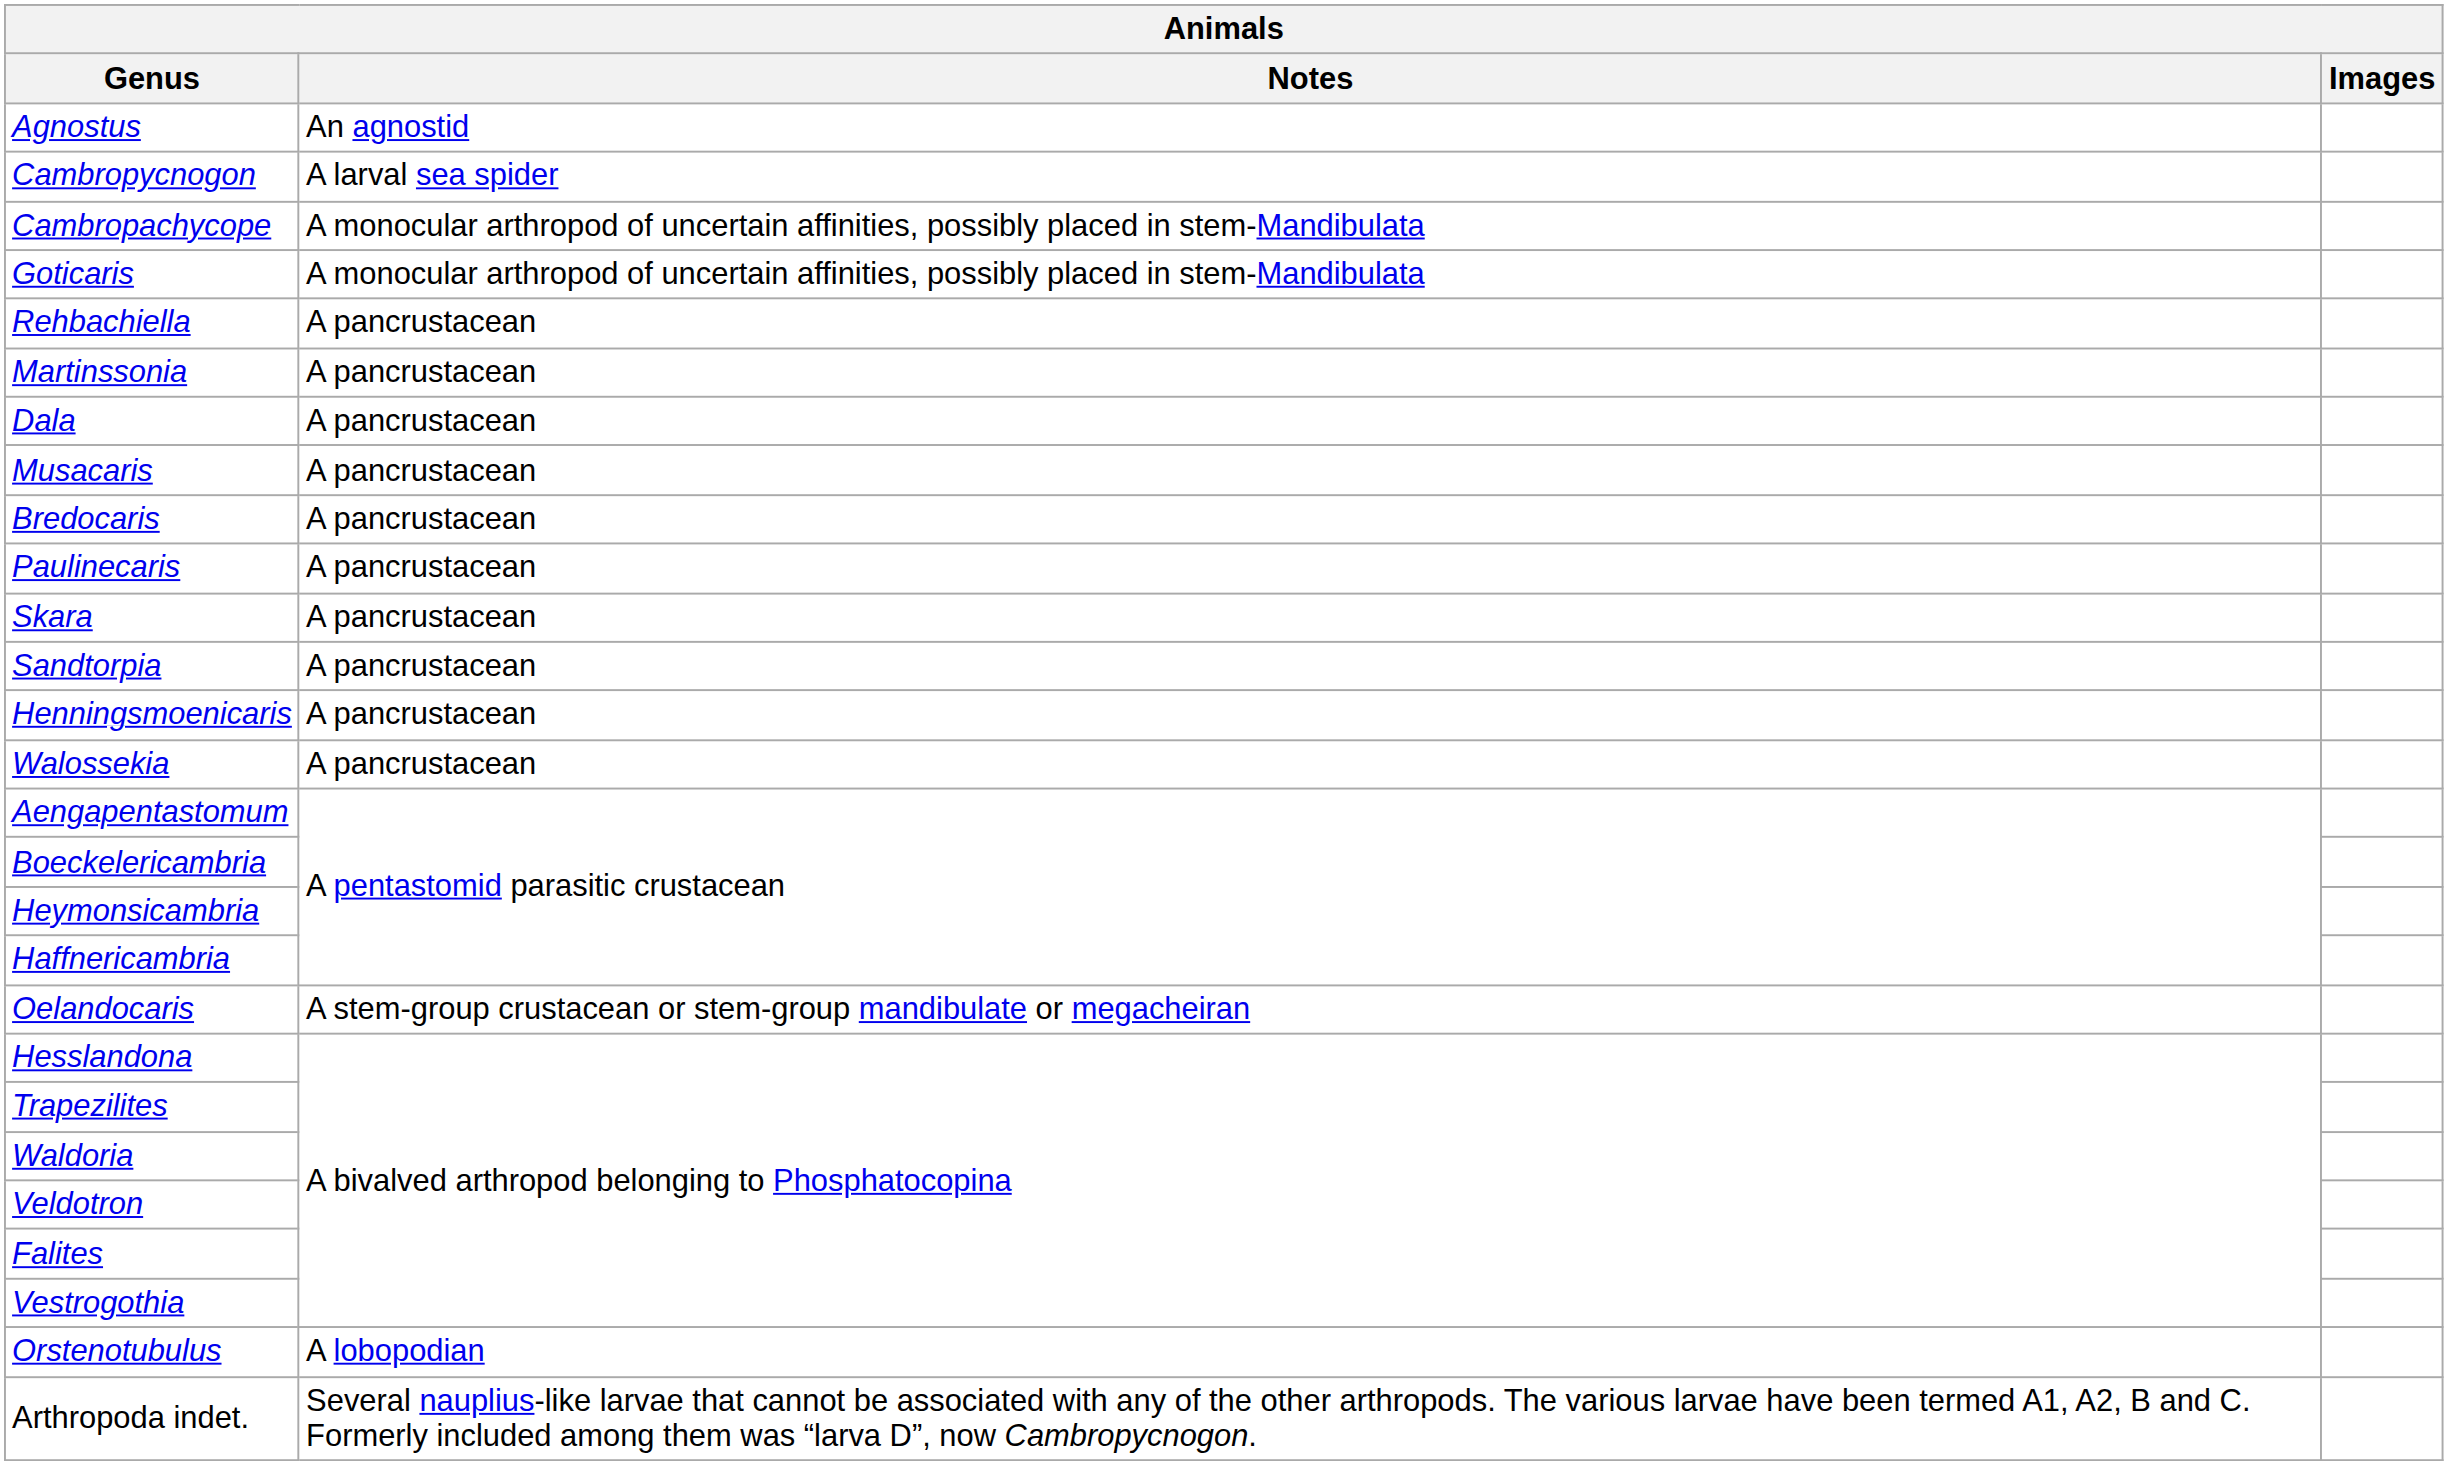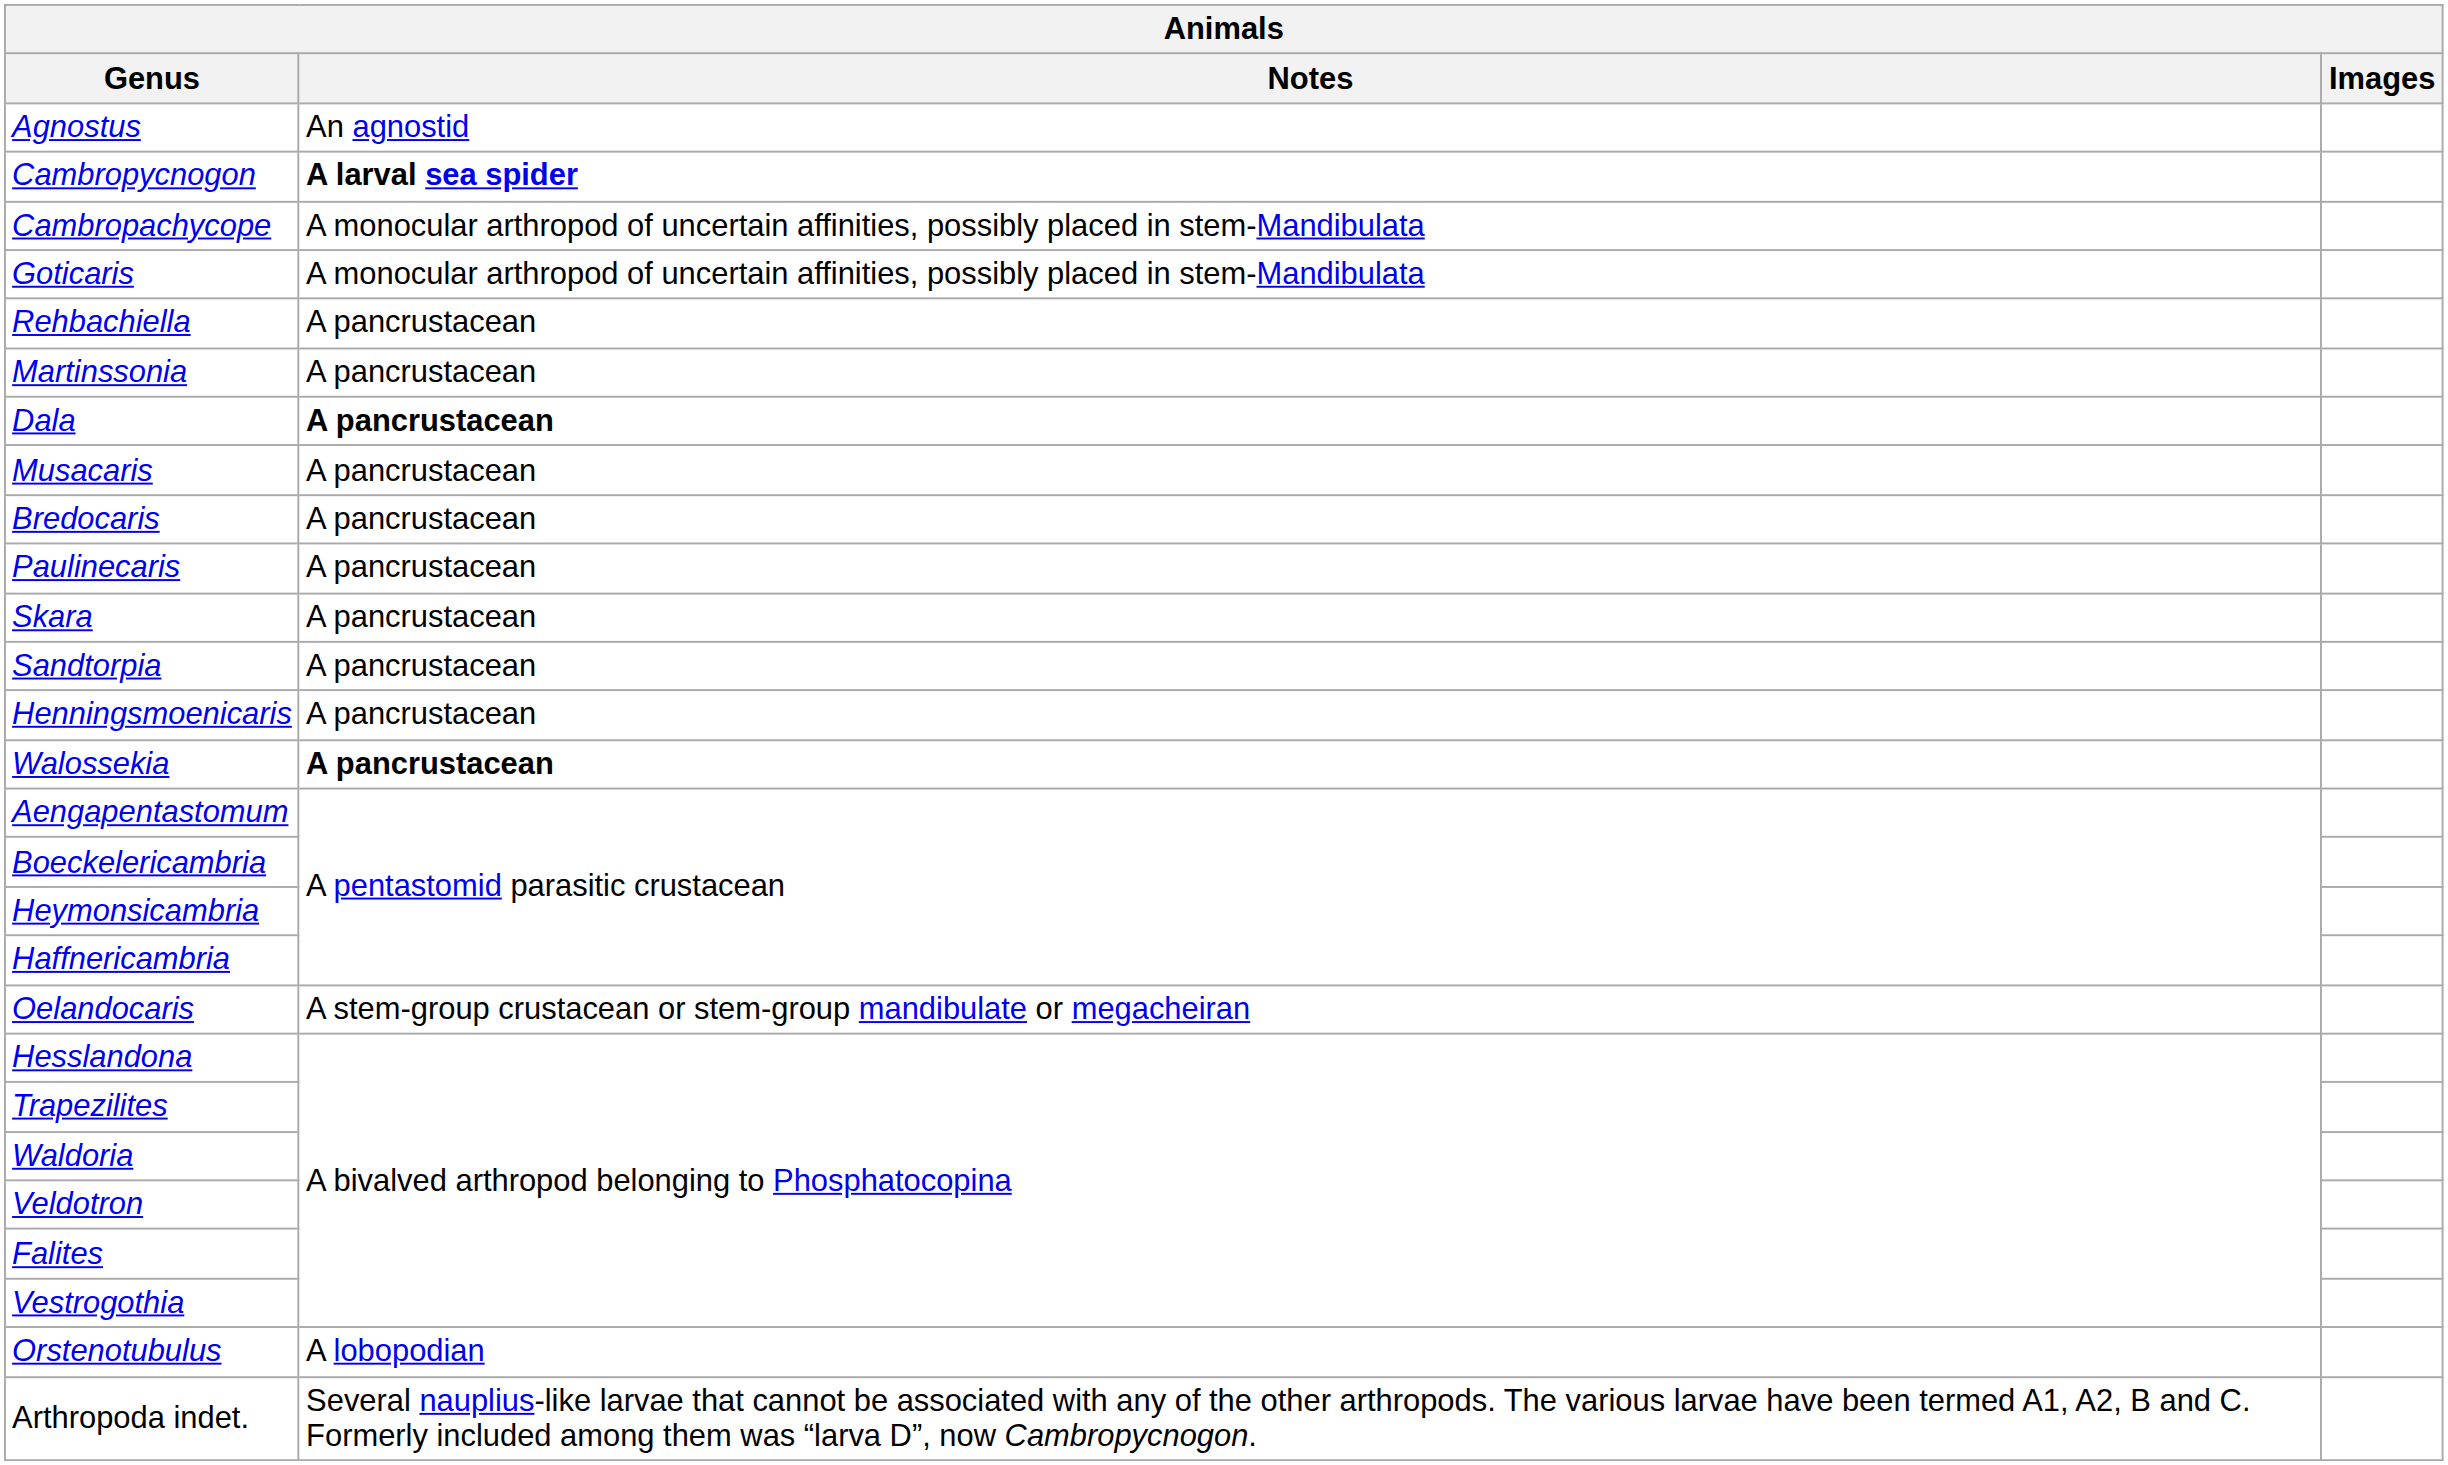(432, 175) normal -> (442, 175) bold
(421, 420) normal -> (430, 420) bold
(421, 763) normal -> (430, 763) bold
